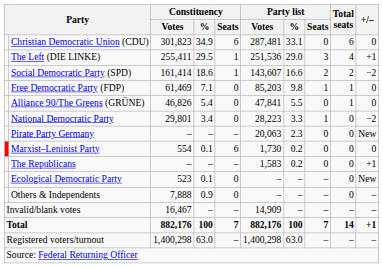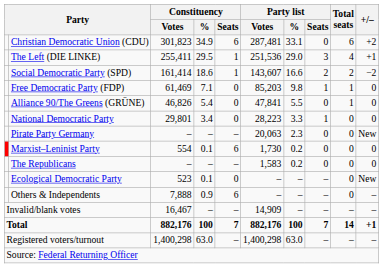(374, 42) 0 -> (371, 42) +2
(371, 118) −2 -> (374, 118) 0
(371, 164) +1 -> (374, 164) 0
(236, 194) 0 -> (236, 194) 6
